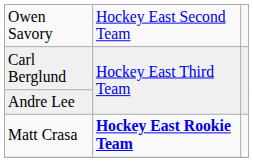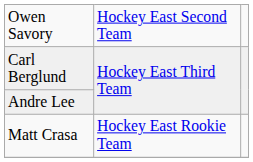(163, 135) bold -> (162, 135) normal
